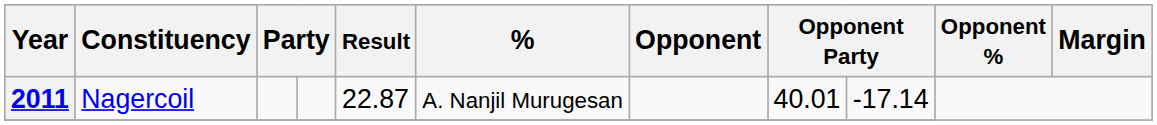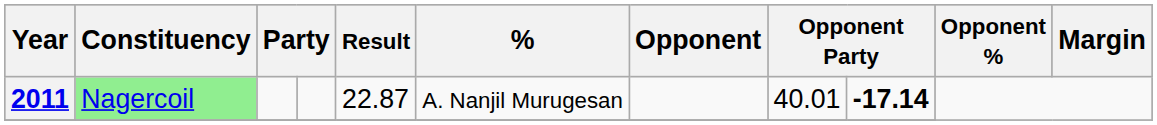(138, 98) no background -> (138, 98) lightgreen background
(891, 98) normal -> (891, 98) bold
